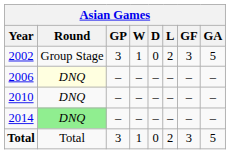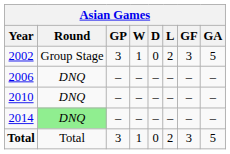(72, 77) lightyellow background -> (72, 77) no background
